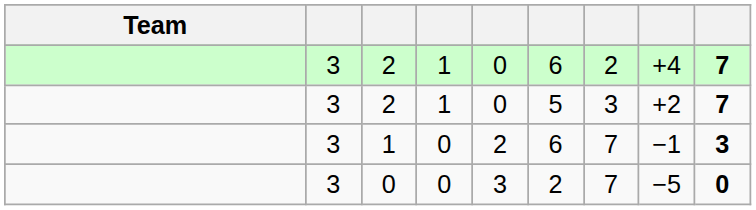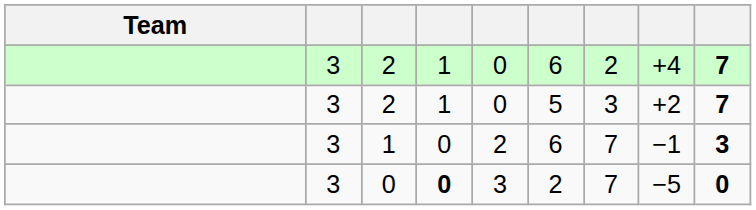(444, 184) normal -> (444, 184) bold
